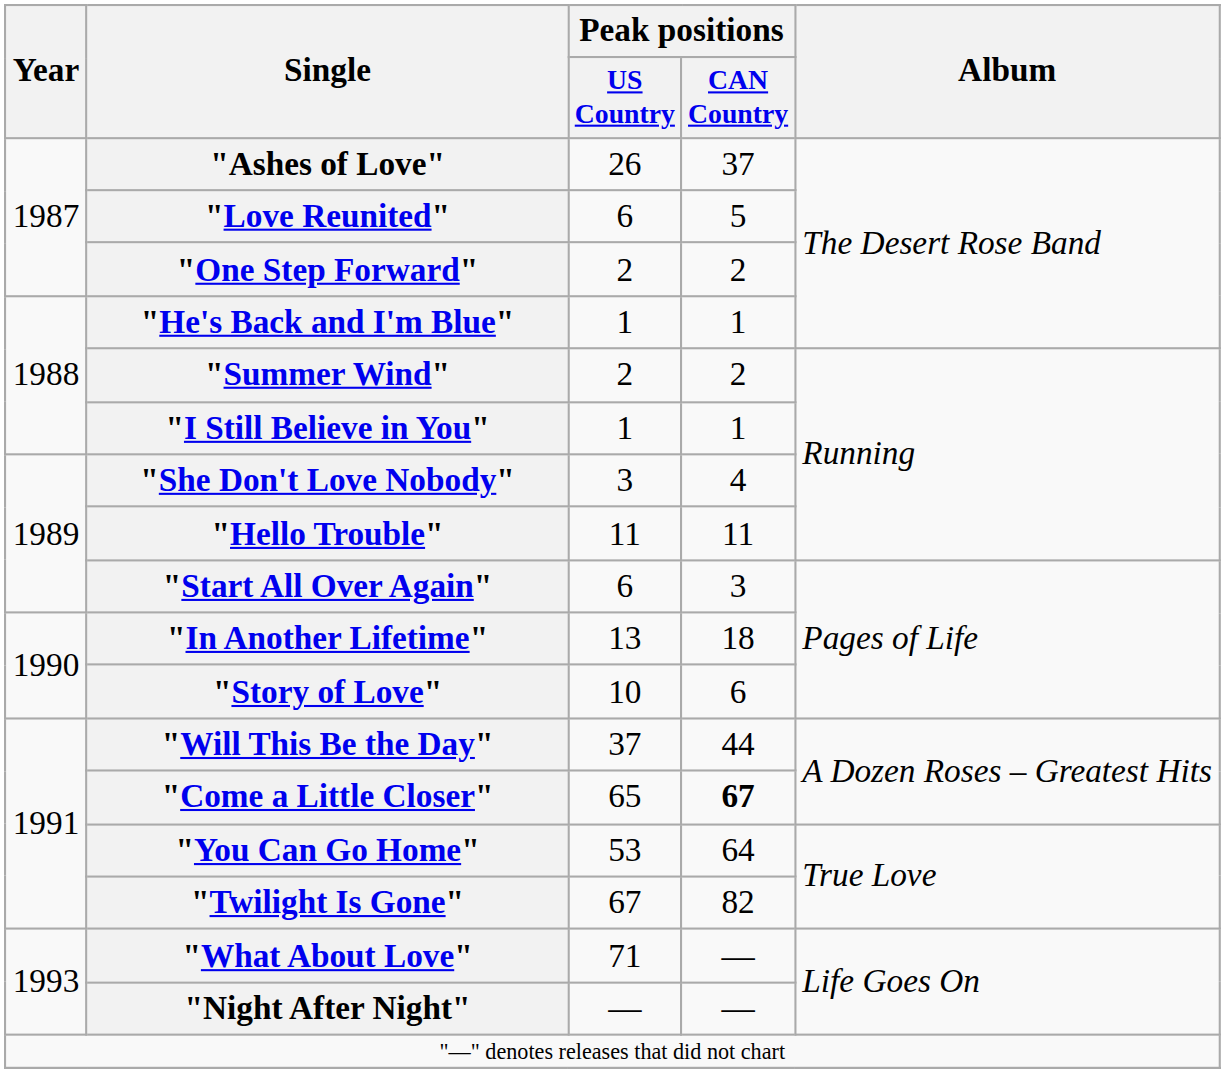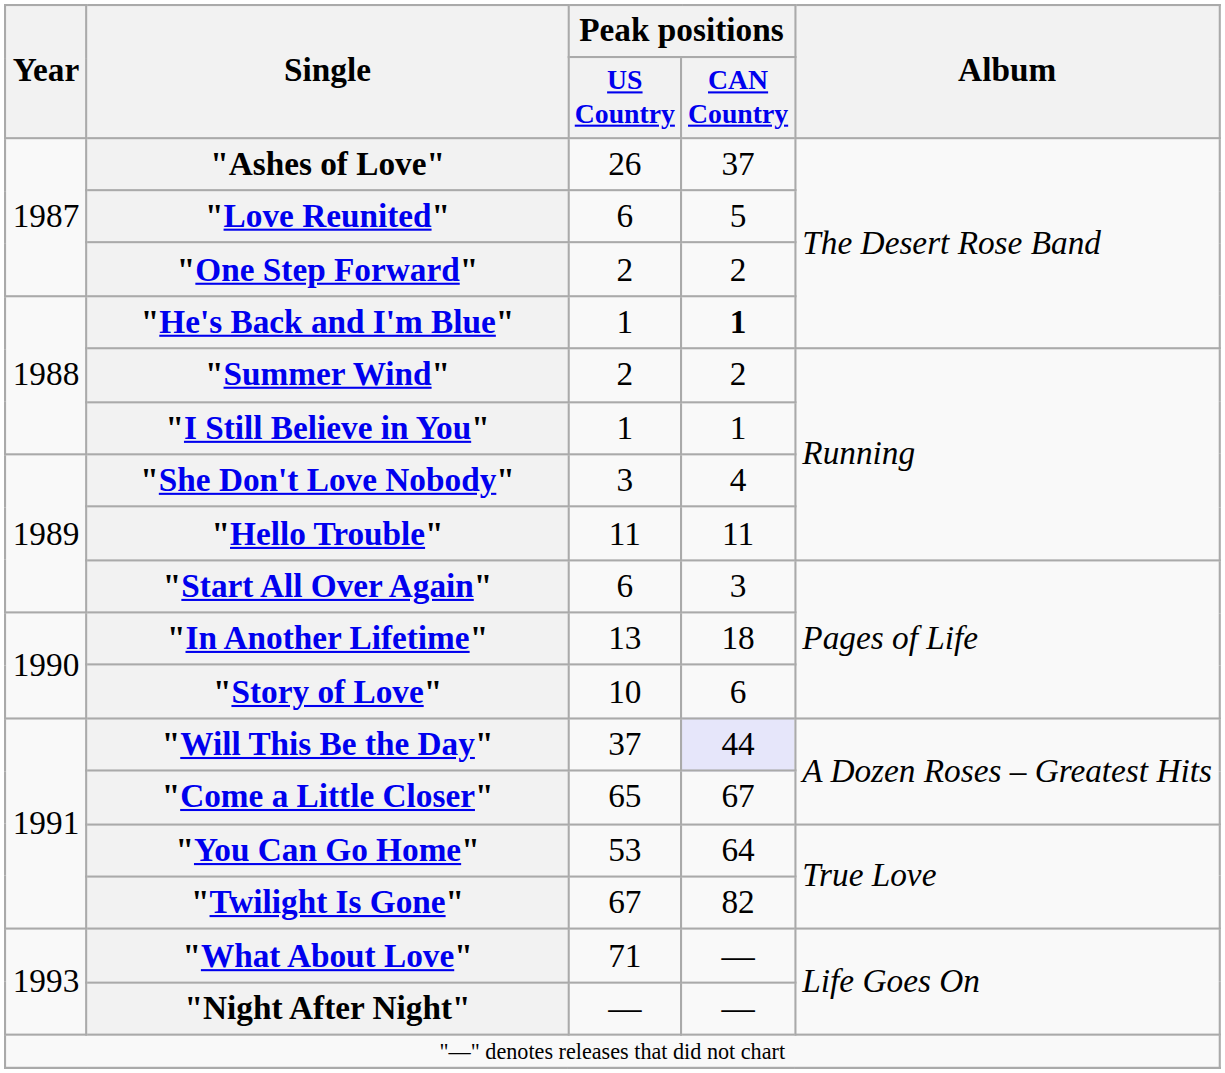(738, 321) normal -> (738, 321) bold
(738, 743) no background -> (738, 743) lavender background
(738, 796) bold -> (738, 796) normal
